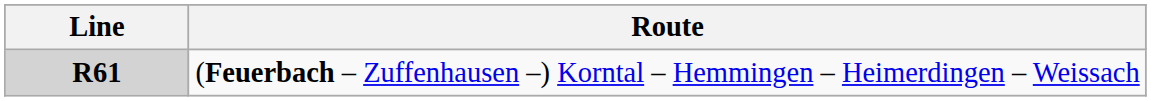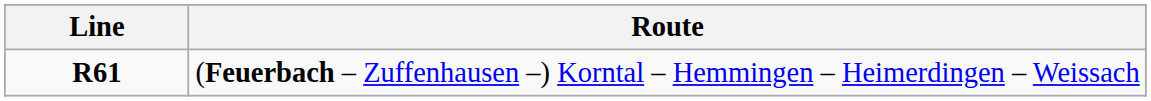(97, 72) lightgrey background -> (97, 72) no background
